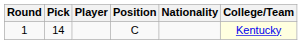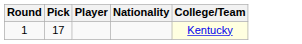- column: (135, 13)
(58, 30) 14 -> (58, 30) 17
